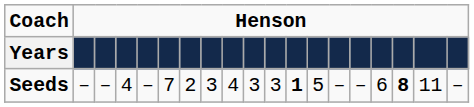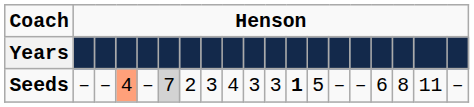(127, 85) no background -> (127, 85) lightsalmon background
(169, 85) no background -> (169, 85) lightgrey background
(403, 85) bold -> (403, 85) normal
